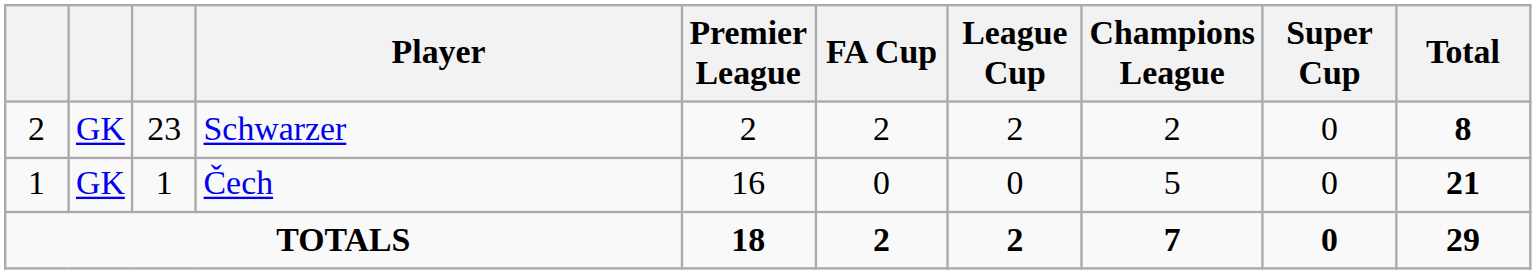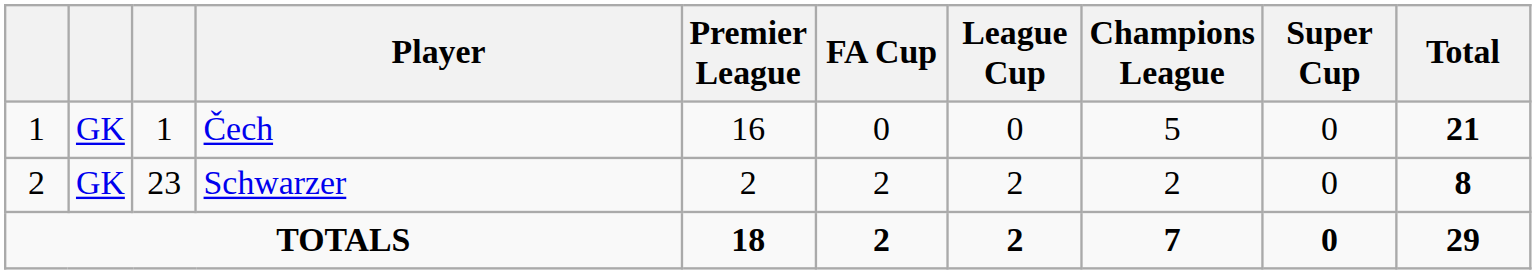rows swapped: (238, 184) <-> (275, 128)
